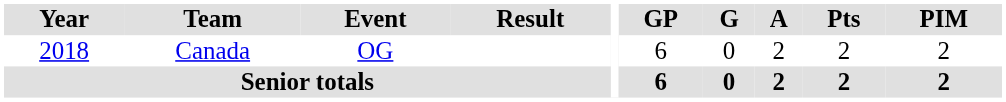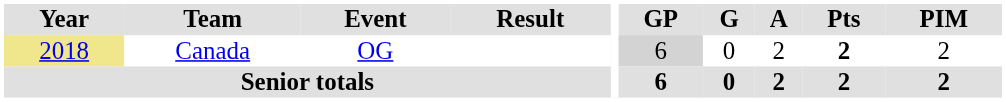(64, 50) no background -> (64, 50) khaki background
(661, 50) no background -> (661, 50) lightgrey background
(844, 50) normal -> (844, 50) bold
